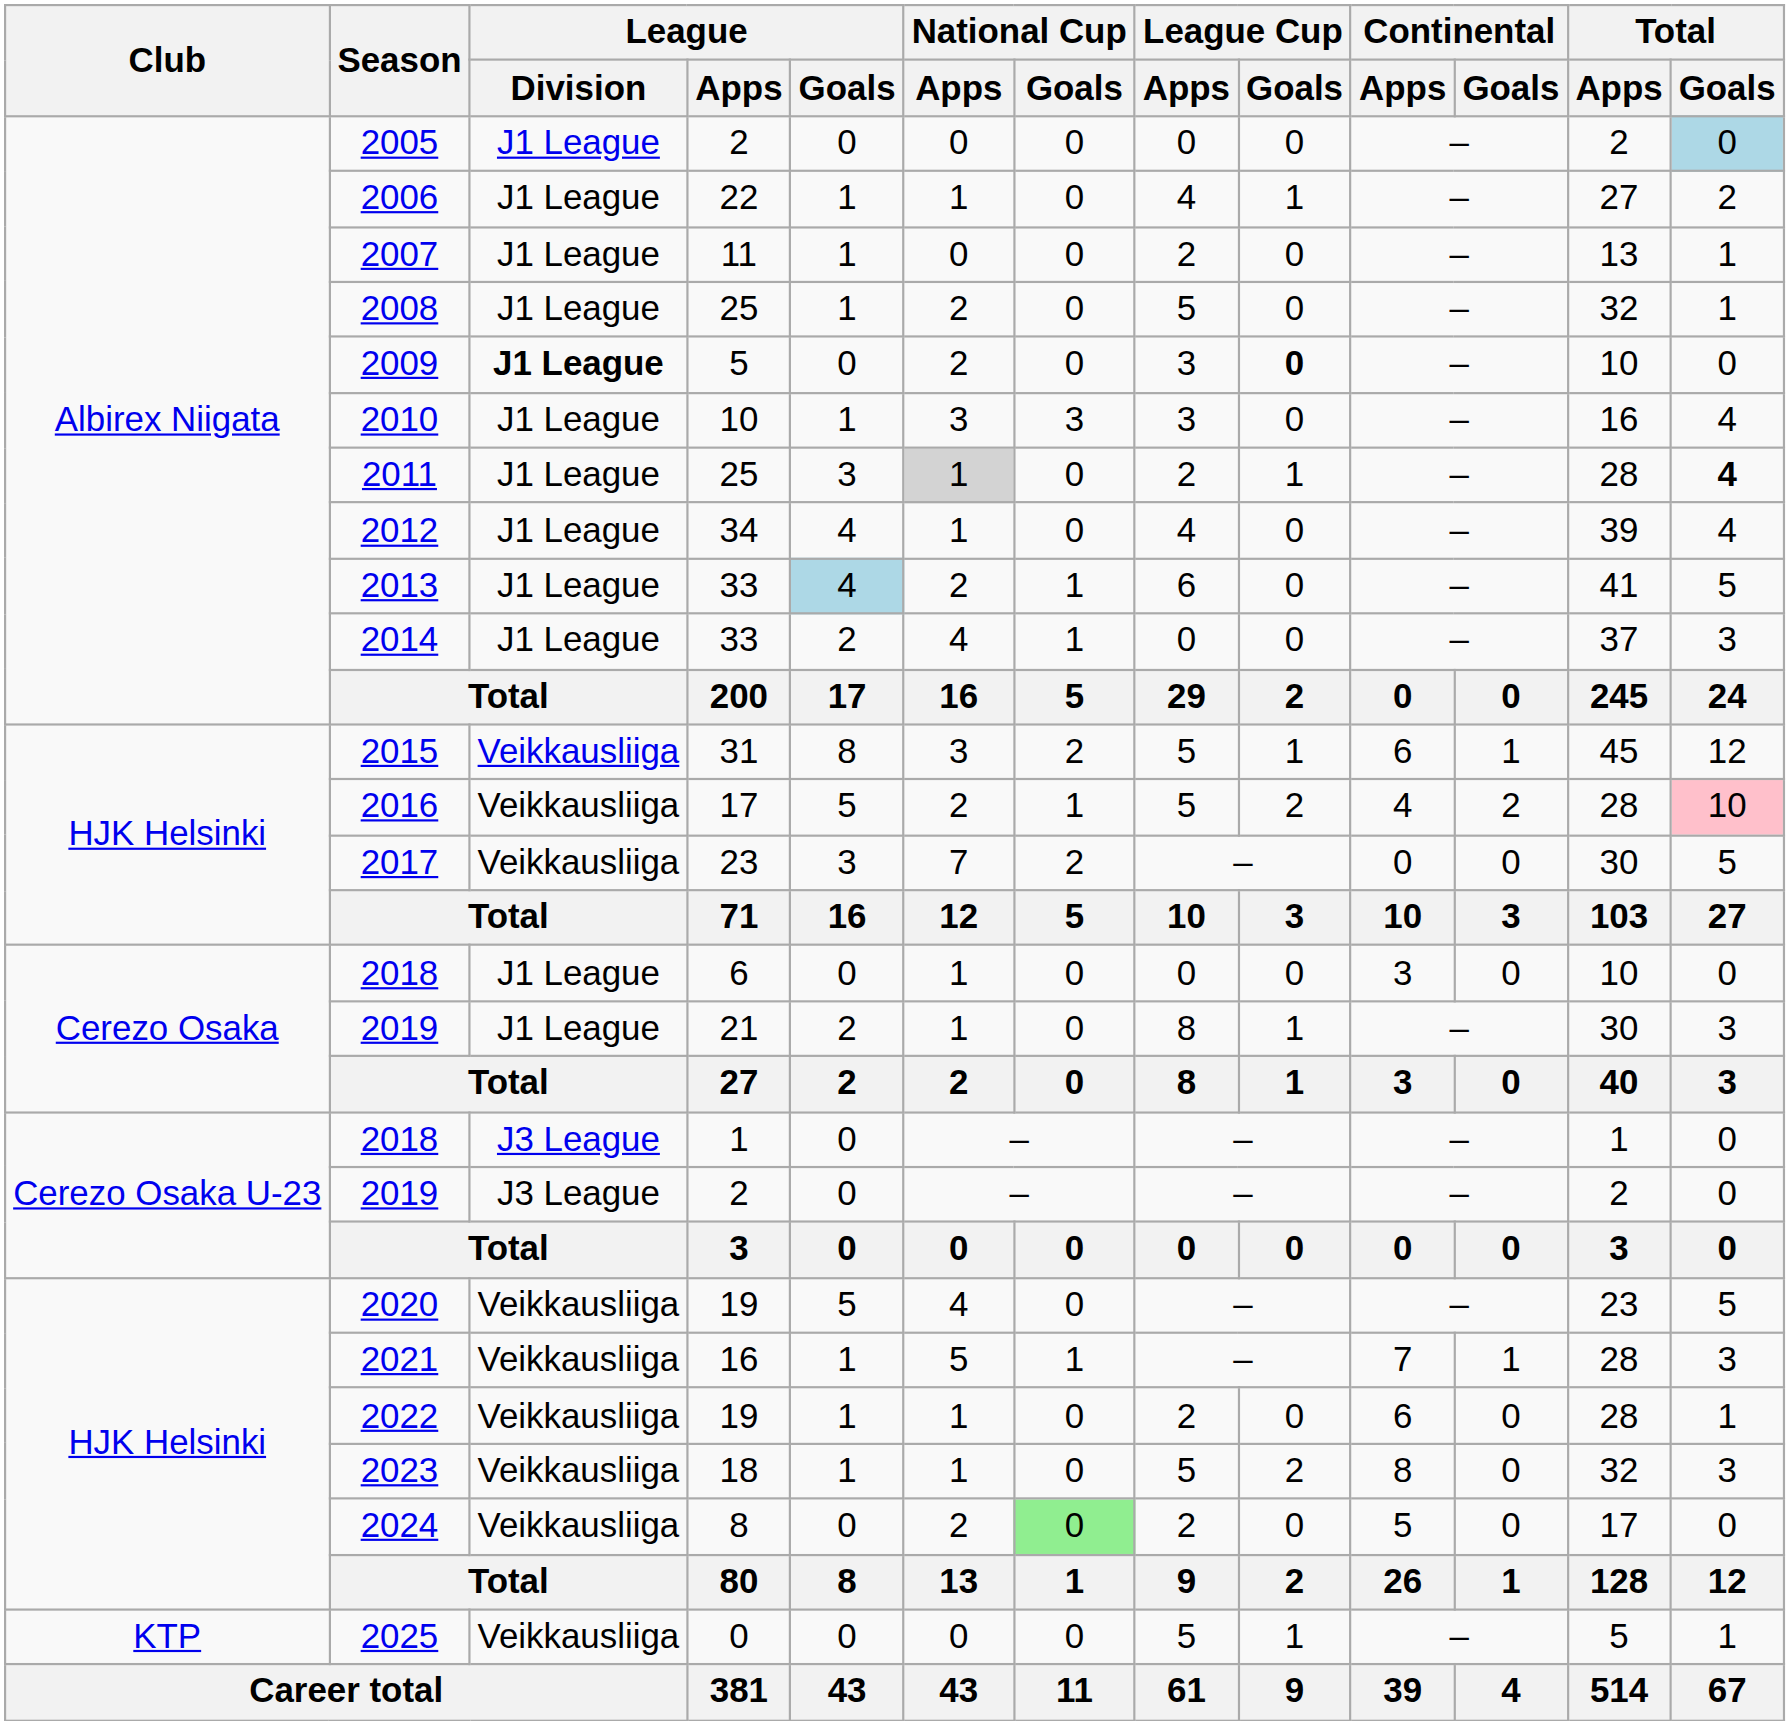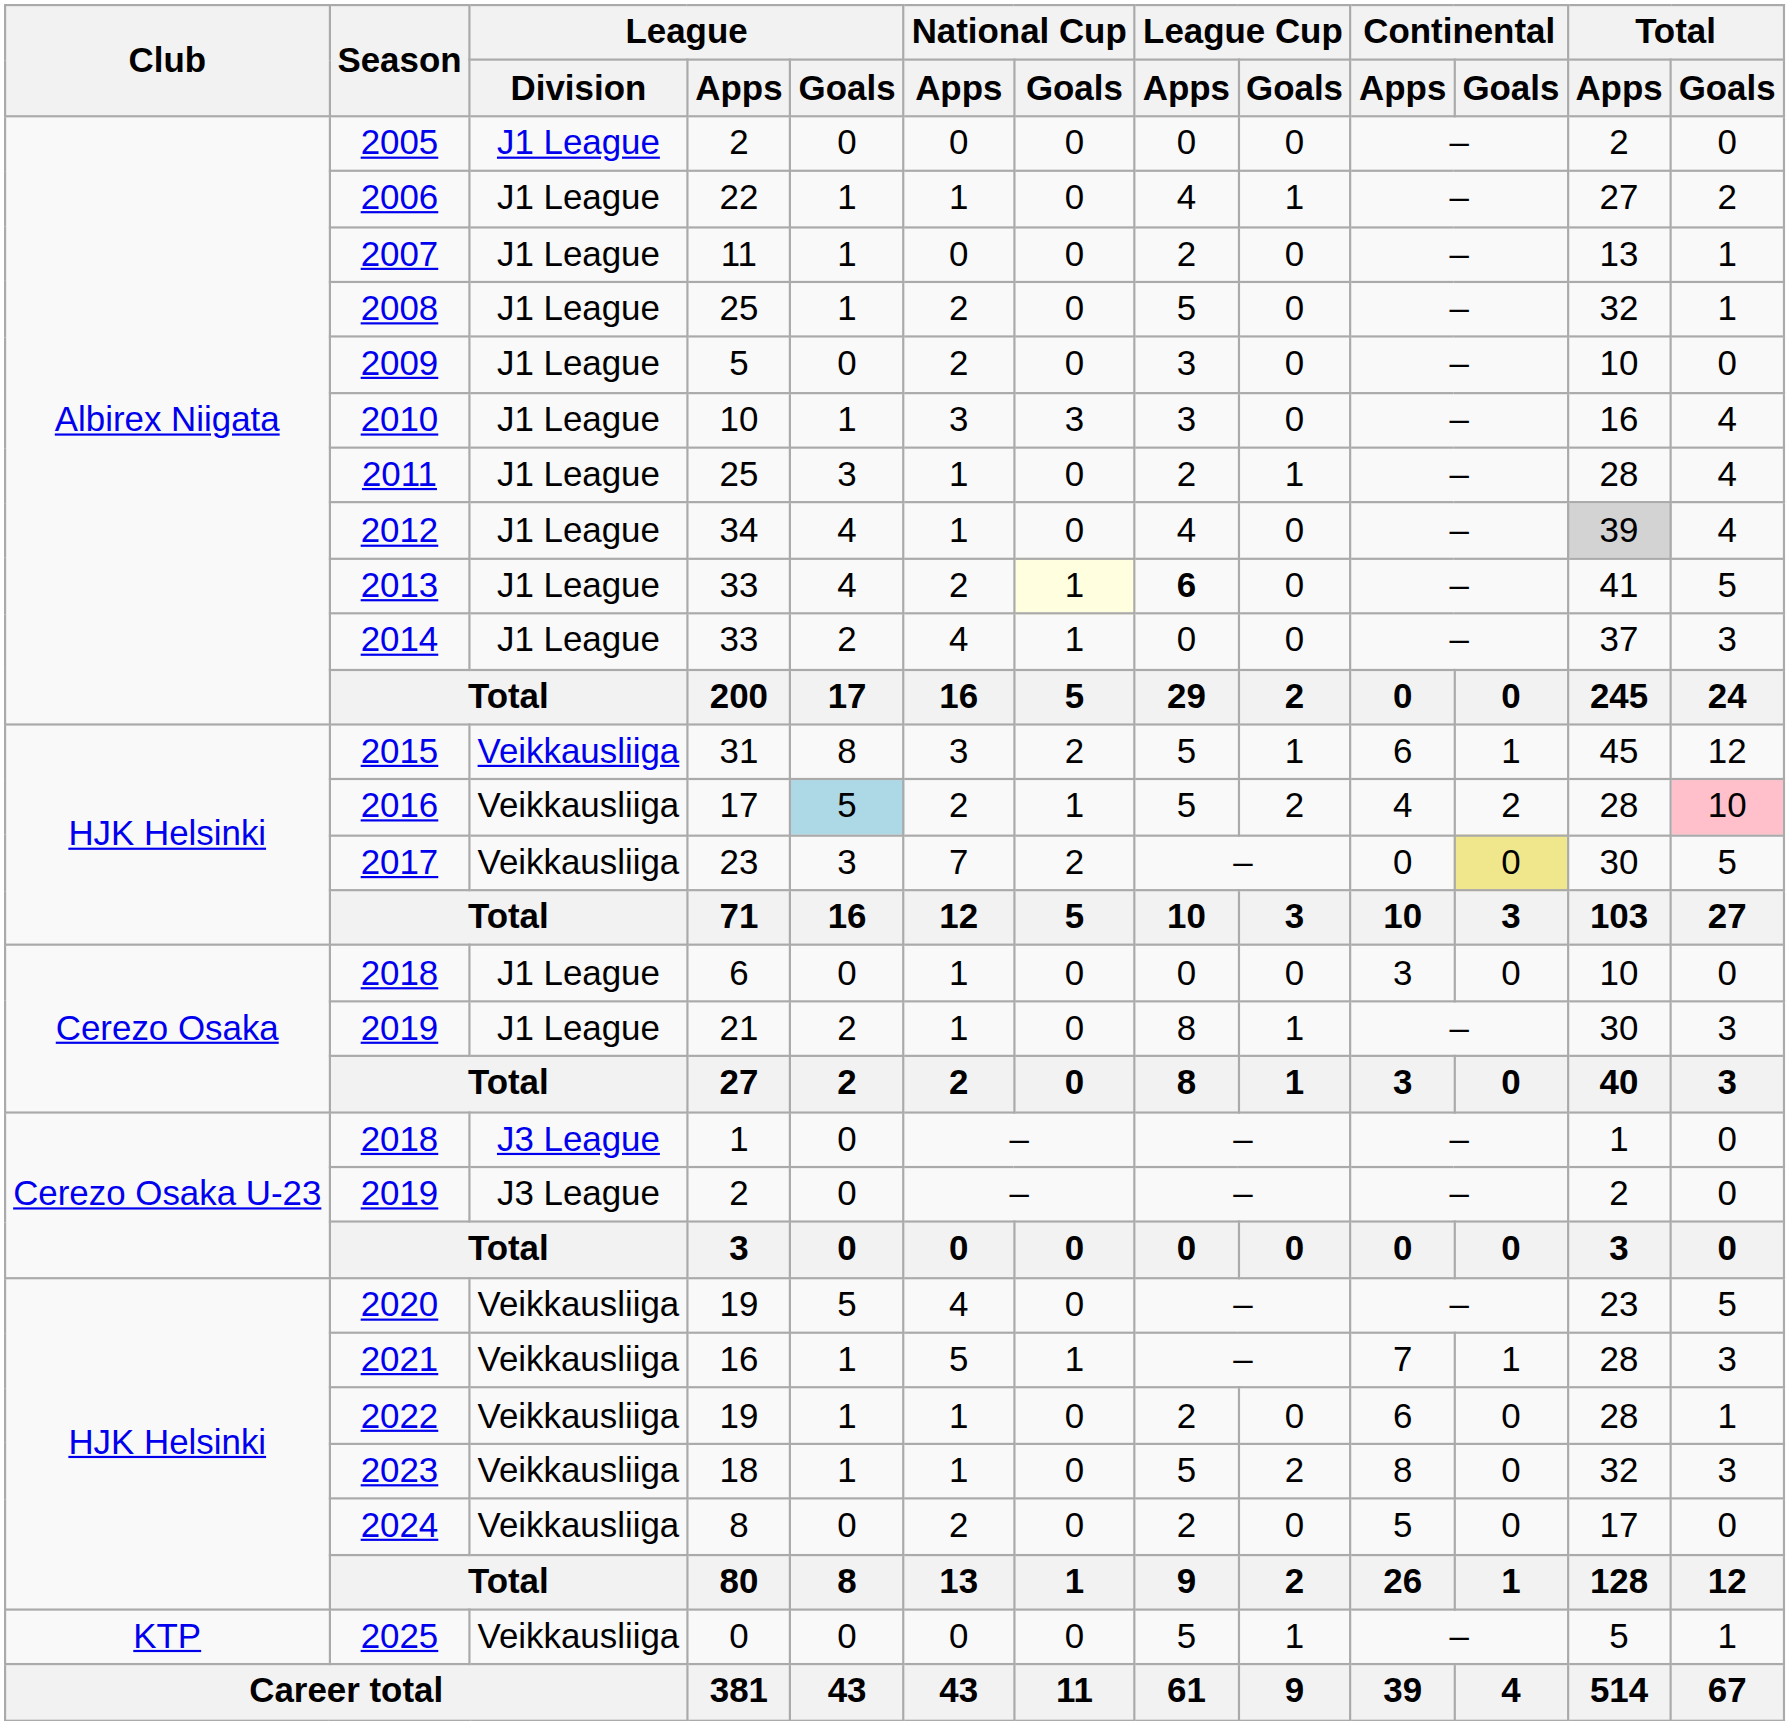(1727, 142) lightblue background -> (1727, 142) no background
(578, 364) bold -> (578, 364) normal
(1295, 364) bold -> (1295, 364) normal
(959, 474) lightgrey background -> (959, 474) no background
(1727, 474) bold -> (1727, 474) normal
(1619, 530) no background -> (1619, 530) lightgrey background
(847, 585) lightblue background -> (847, 585) no background
(1074, 585) no background -> (1074, 585) lightyellow background
(1186, 585) normal -> (1186, 585) bold
(847, 806) no background -> (847, 806) lightblue background
(1511, 861) no background -> (1511, 861) khaki background
(1074, 1525) lightgreen background -> (1074, 1525) no background
